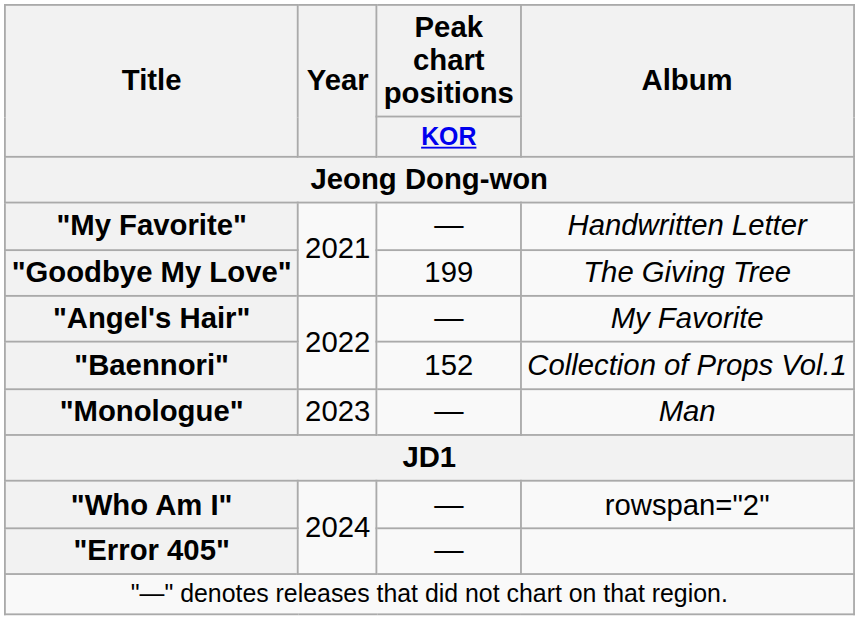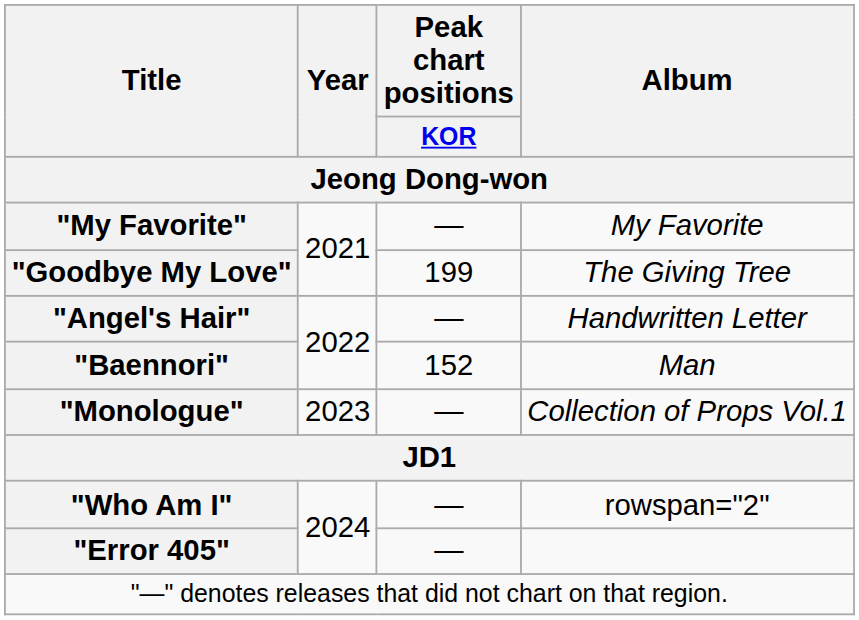(687, 225) Handwritten Letter -> (687, 225) My Favorite
(687, 318) My Favorite -> (687, 318) Handwritten Letter
(687, 365) Collection of Props Vol.1 -> (687, 365) Man
(687, 411) Man -> (687, 411) Collection of Props Vol.1
